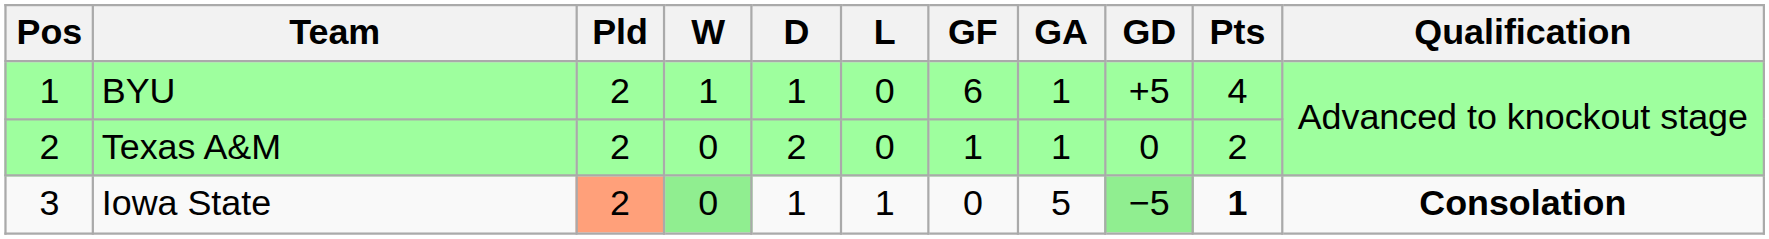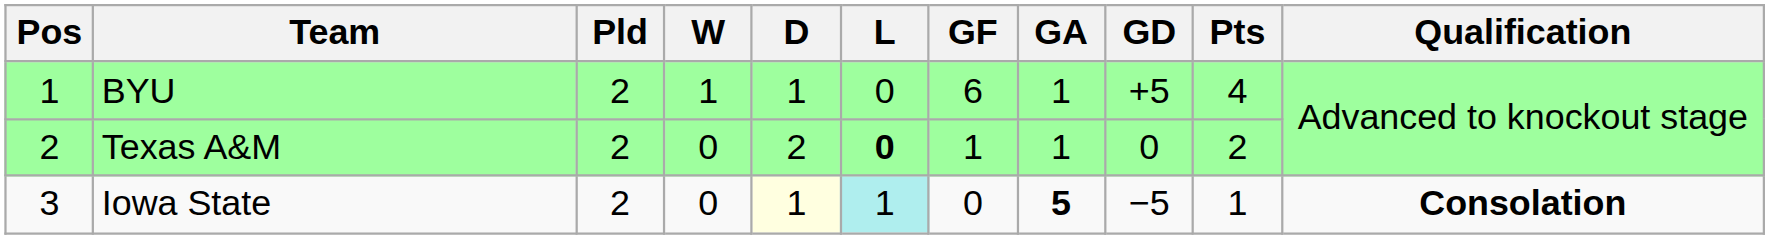(885, 146) normal -> (885, 146) bold
(620, 203) lightsalmon background -> (620, 203) no background
(708, 203) lightgreen background -> (708, 203) no background
(796, 203) no background -> (796, 203) lightyellow background
(885, 203) no background -> (885, 203) paleturquoise background
(1061, 203) normal -> (1061, 203) bold
(1149, 203) lightgreen background -> (1149, 203) no background
(1237, 203) bold -> (1237, 203) normal
